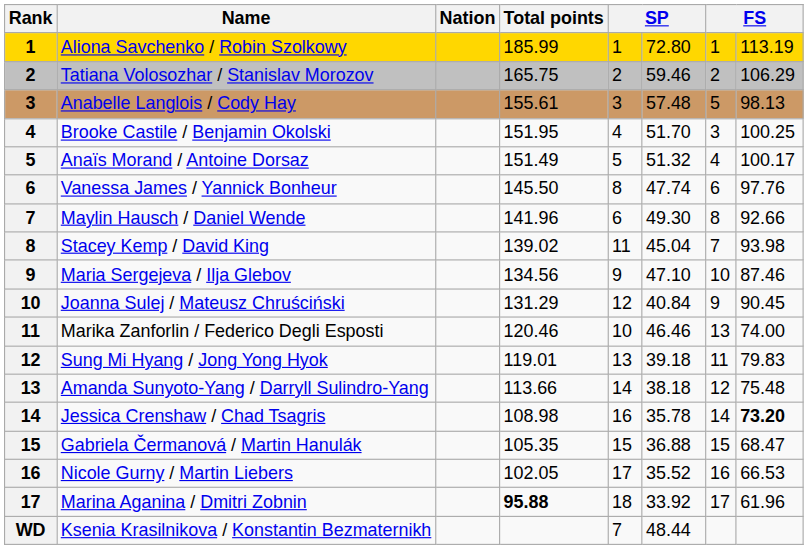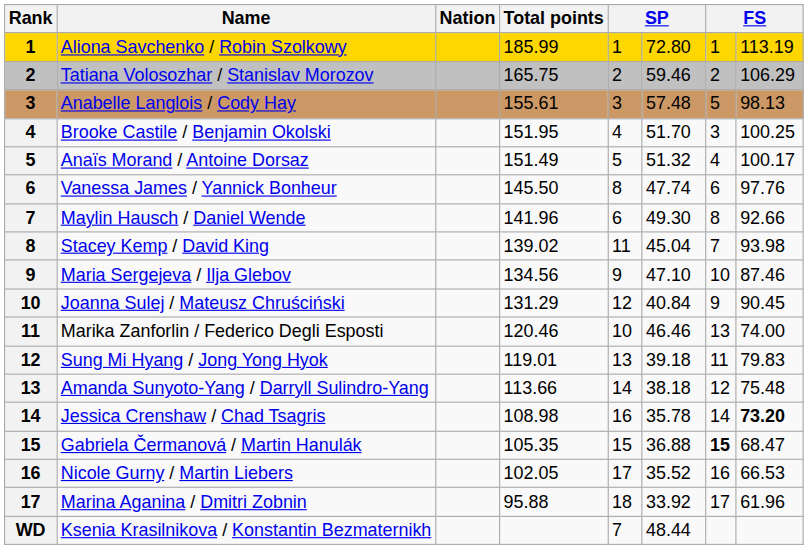(720, 445) normal -> (720, 445) bold
(526, 501) bold -> (526, 501) normal
